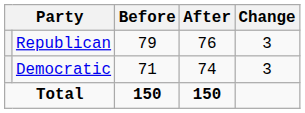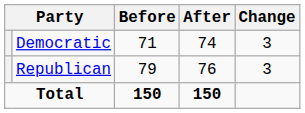rows swapped: (64, 43) <-> (64, 69)
